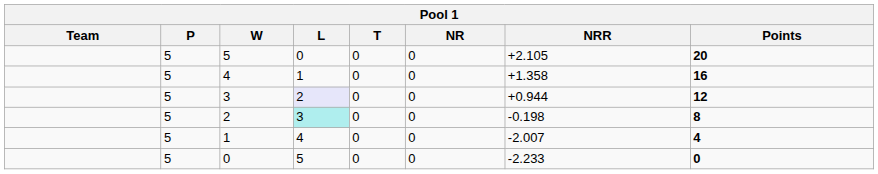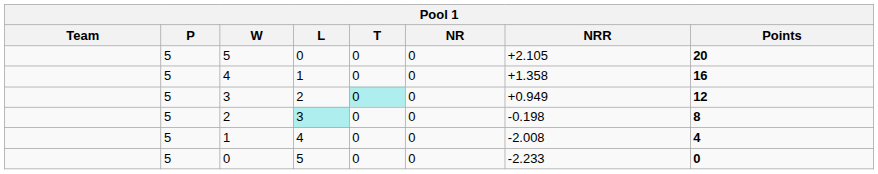(300, 96) lavender background -> (300, 96) no background
(356, 96) no background -> (356, 96) paleturquoise background
(528, 96) +0.944 -> (528, 96) +0.949
(526, 138) -2.007 -> (526, 138) -2.008
